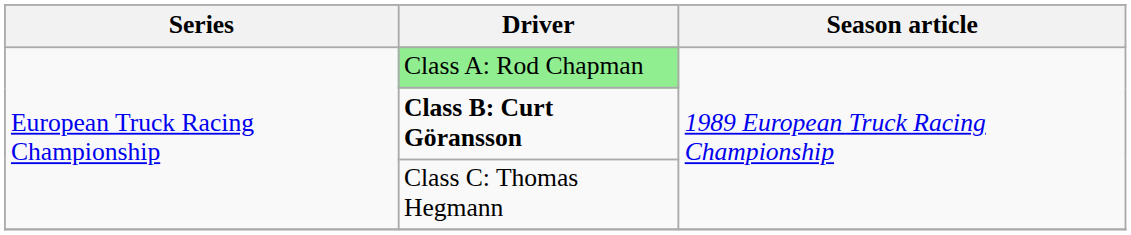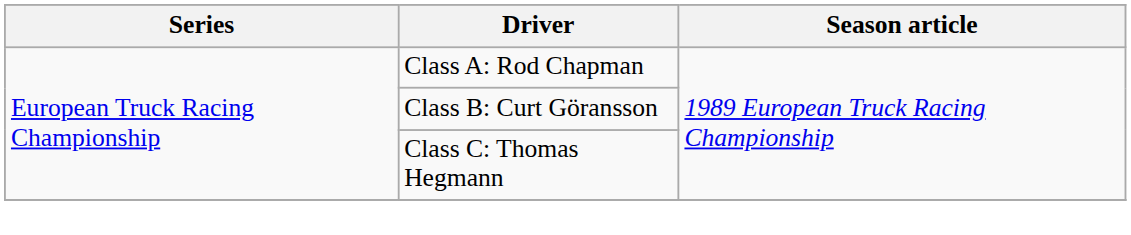(524, 66) lightgreen background -> (524, 66) no background
(479, 122) bold -> (531, 108) normal
